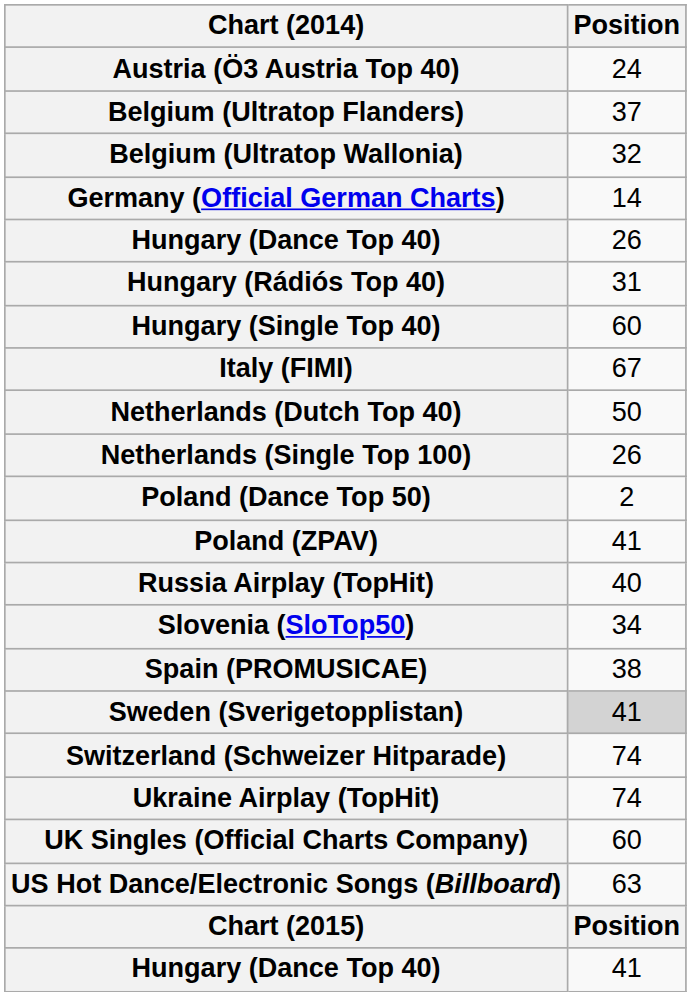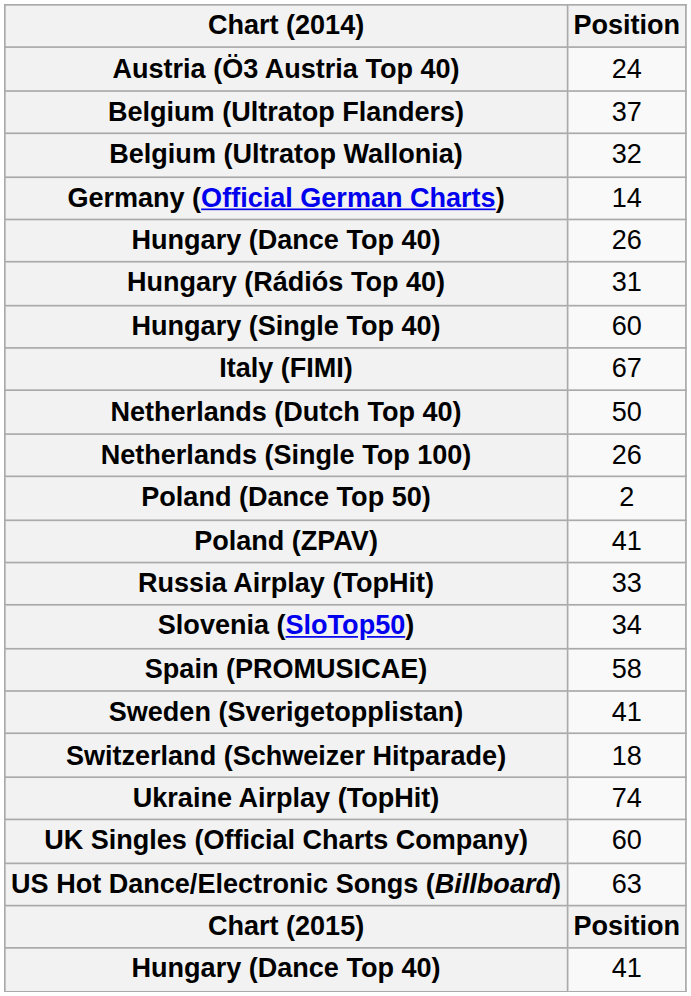(627, 583) 40 -> (627, 583) 33
(627, 669) 38 -> (627, 669) 58
(627, 712) lightgrey background -> (627, 712) no background
(627, 754) 74 -> (627, 754) 18
